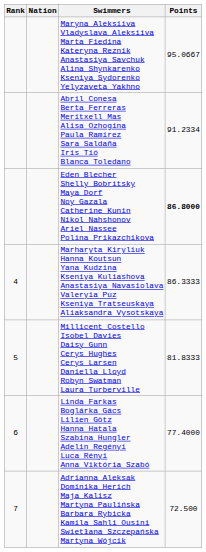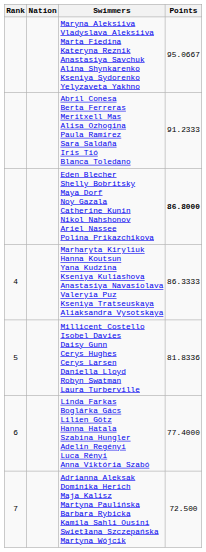(183, 131) 91.2334 -> (183, 131) 91.2333
(183, 358) 81.8333 -> (183, 358) 81.8336
